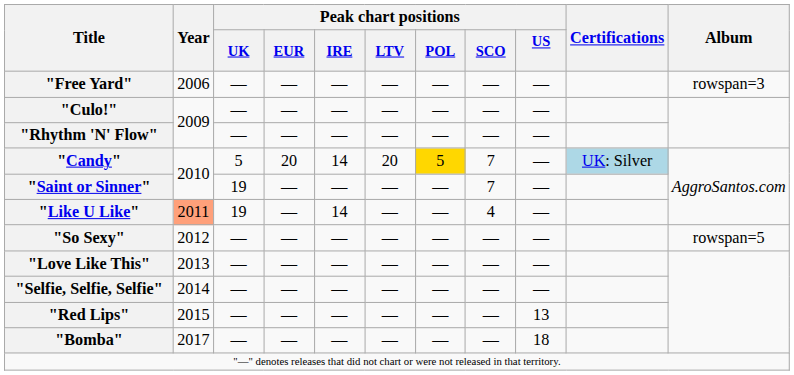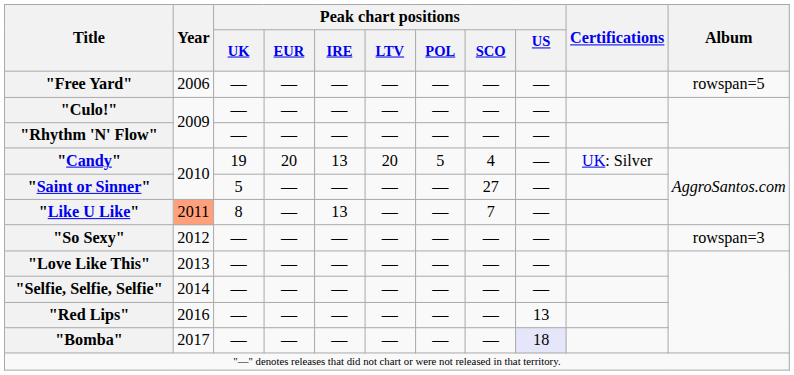(729, 84) rowspan=3 -> (729, 84) rowspan=5
(239, 160) 5 -> (239, 160) 19
(339, 160) 14 -> (339, 160) 13
(440, 160) gold background -> (440, 160) no background
(491, 160) 7 -> (491, 160) 4
(617, 160) lightblue background -> (617, 160) no background
(239, 186) 19 -> (239, 186) 5
(491, 186) 7 -> (491, 186) 27
(239, 212) 19 -> (239, 212) 8
(339, 212) 14 -> (339, 212) 13
(491, 212) 4 -> (491, 212) 7
(729, 237) rowspan=5 -> (729, 237) rowspan=3
(193, 314) 2015 -> (193, 314) 2016
(541, 340) no background -> (541, 340) lavender background
